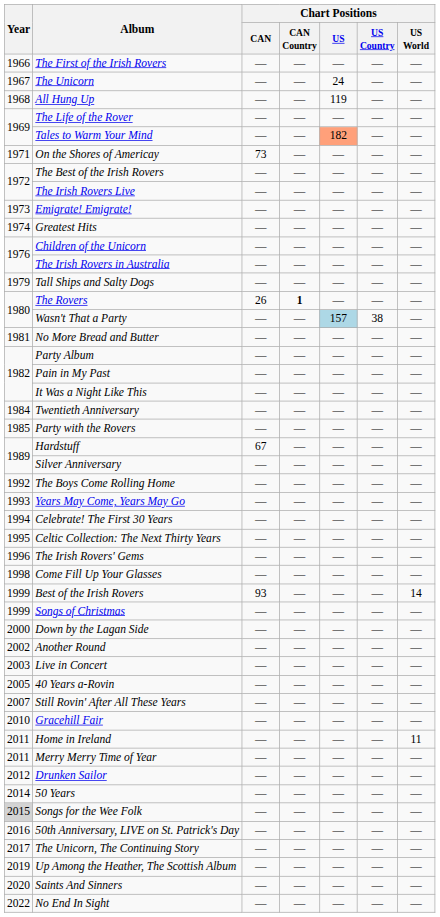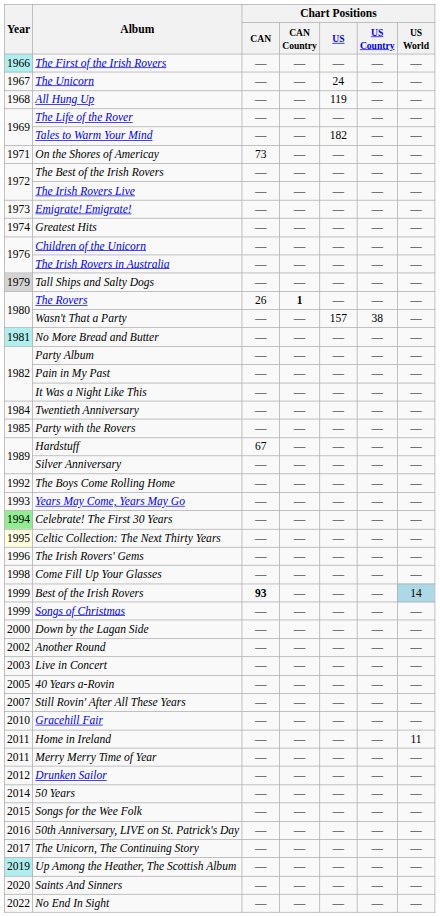(19, 63) no background -> (19, 63) paleturquoise background
(338, 136) lightsalmon background -> (338, 136) no background
(19, 282) no background -> (19, 282) lightgrey background
(338, 318) lightblue background -> (338, 318) no background
(19, 337) no background -> (19, 337) paleturquoise background
(19, 519) no background -> (19, 519) lightgreen background
(19, 538) no background -> (19, 538) lightyellow background
(261, 592) normal -> (261, 592) bold
(416, 592) no background -> (416, 592) lightblue background
(19, 812) lightgrey background -> (19, 812) no background
(19, 867) no background -> (19, 867) paleturquoise background
